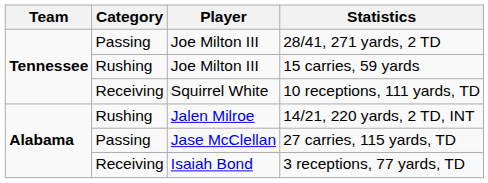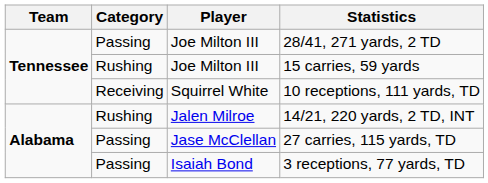(130, 165) Receiving -> (123, 165) Passing
